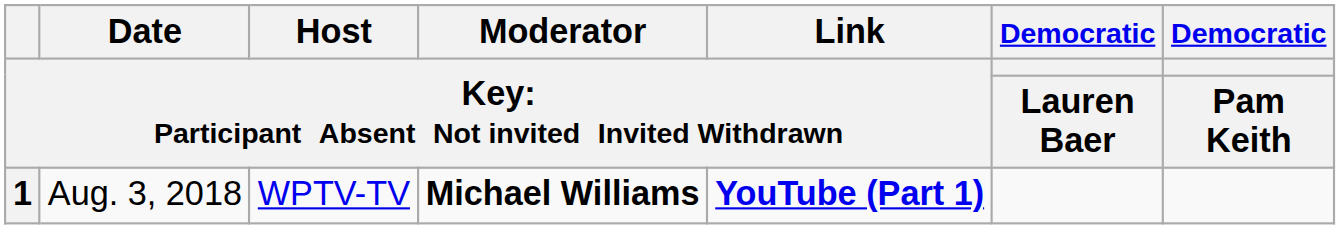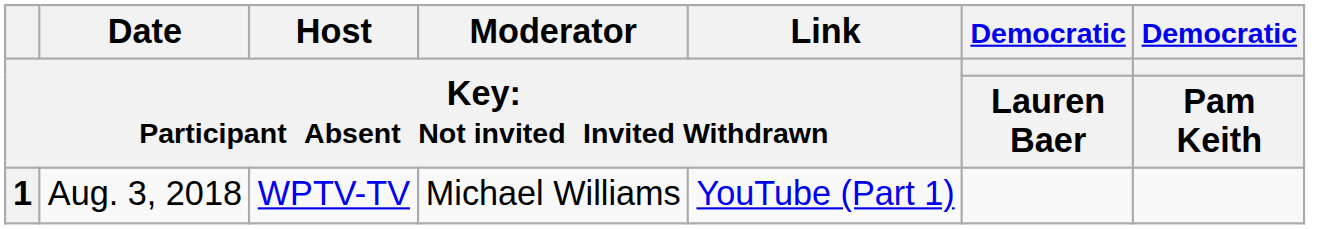(563, 194) bold -> (553, 194) normal
(850, 194) bold -> (826, 194) normal
